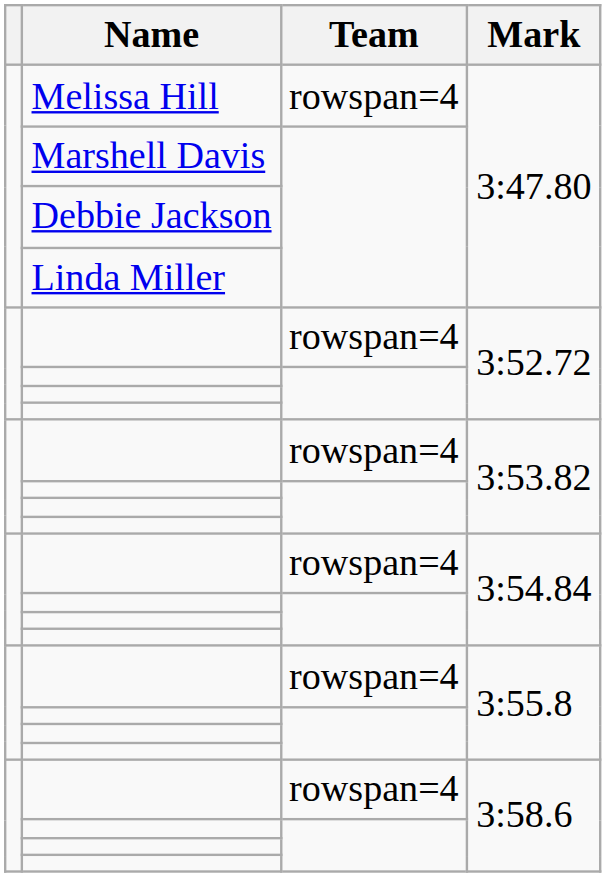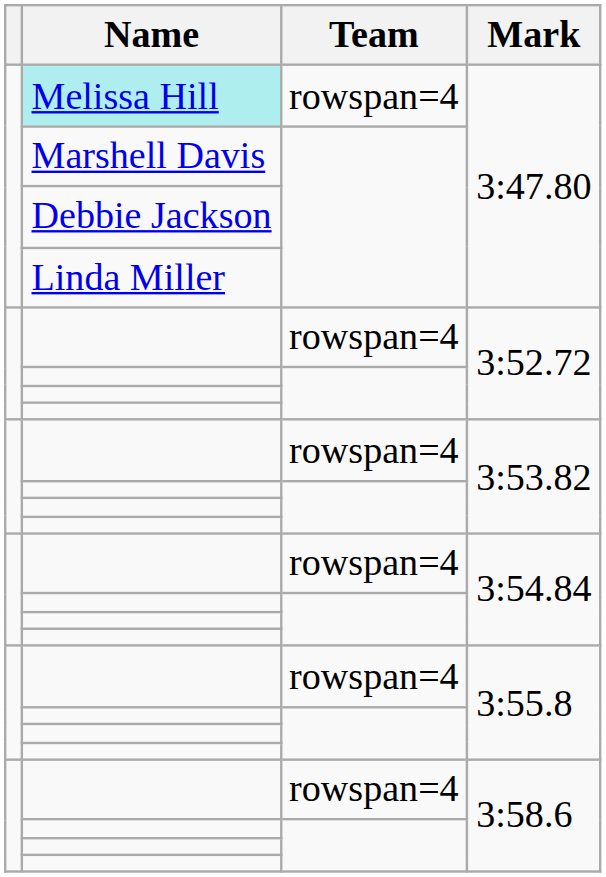(125, 95) no background -> (125, 95) paleturquoise background
